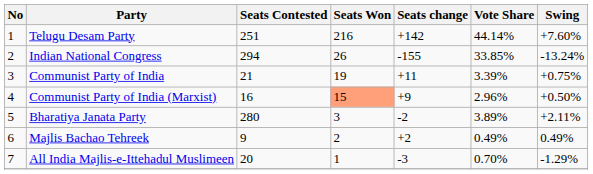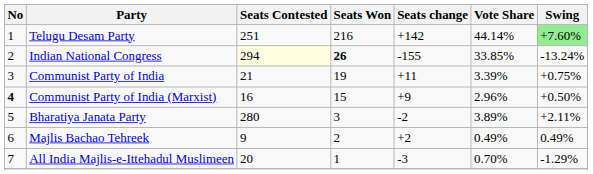(561, 35) no background -> (561, 35) lightgreen background
(250, 55) no background -> (250, 55) lightyellow background
(340, 55) normal -> (340, 55) bold
(11, 96) normal -> (11, 96) bold
(340, 96) lightsalmon background -> (340, 96) no background
